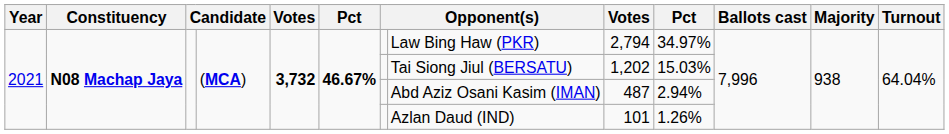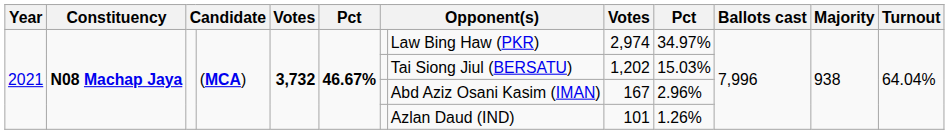(630, 42) 2,794 -> (630, 42) 2,974
(637, 92) 487 -> (637, 92) 167
(680, 92) 2.94% -> (680, 92) 2.96%
